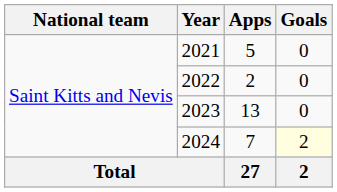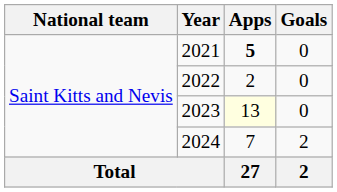(250, 50) normal -> (250, 50) bold
(250, 111) no background -> (250, 111) lightyellow background
(304, 141) lightyellow background -> (304, 141) no background
